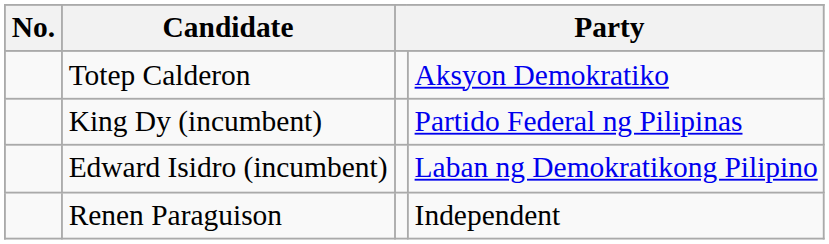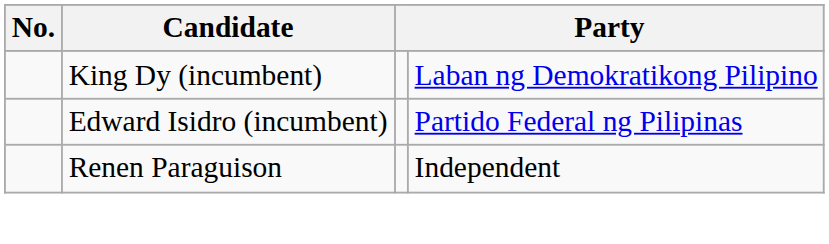- row: (160, 74)
(579, 121) Partido Federal ng Pilipinas -> (616, 74) Laban ng Demokratikong Pilipino
(616, 167) Laban ng Demokratikong Pilipino -> (579, 121) Partido Federal ng Pilipinas
